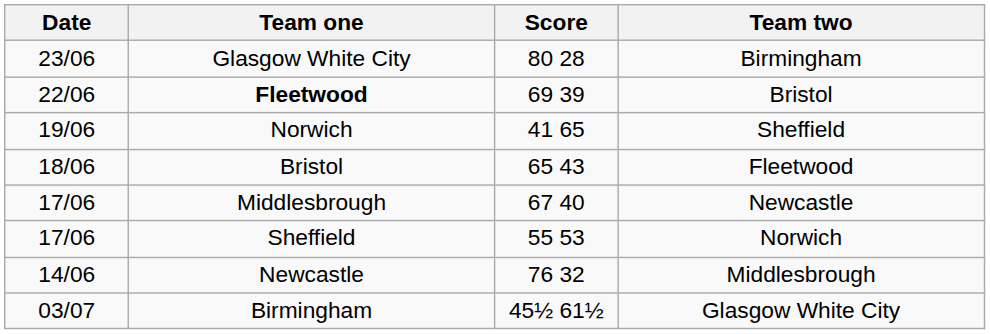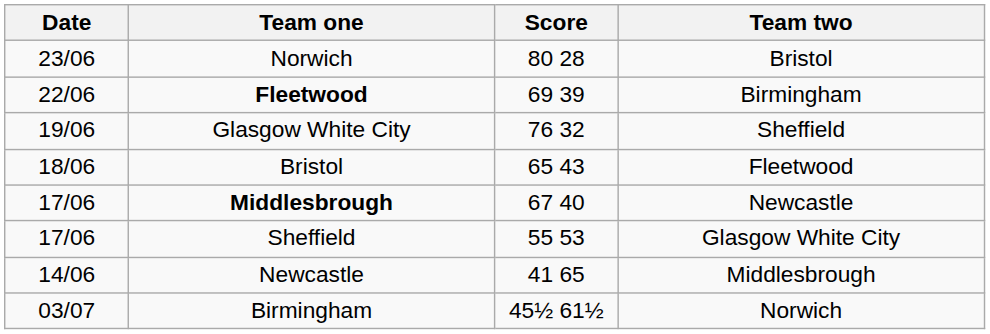(312, 58) Glasgow White City -> (312, 58) Norwich
(801, 58) Birmingham -> (801, 58) Bristol
(801, 94) Bristol -> (801, 94) Birmingham
(312, 130) Norwich -> (312, 130) Glasgow White City
(556, 130) 41 65 -> (556, 130) 76 32
(312, 202) normal -> (312, 202) bold
(801, 238) Norwich -> (801, 238) Glasgow White City
(556, 274) 76 32 -> (556, 274) 41 65
(801, 310) Glasgow White City -> (801, 310) Norwich
